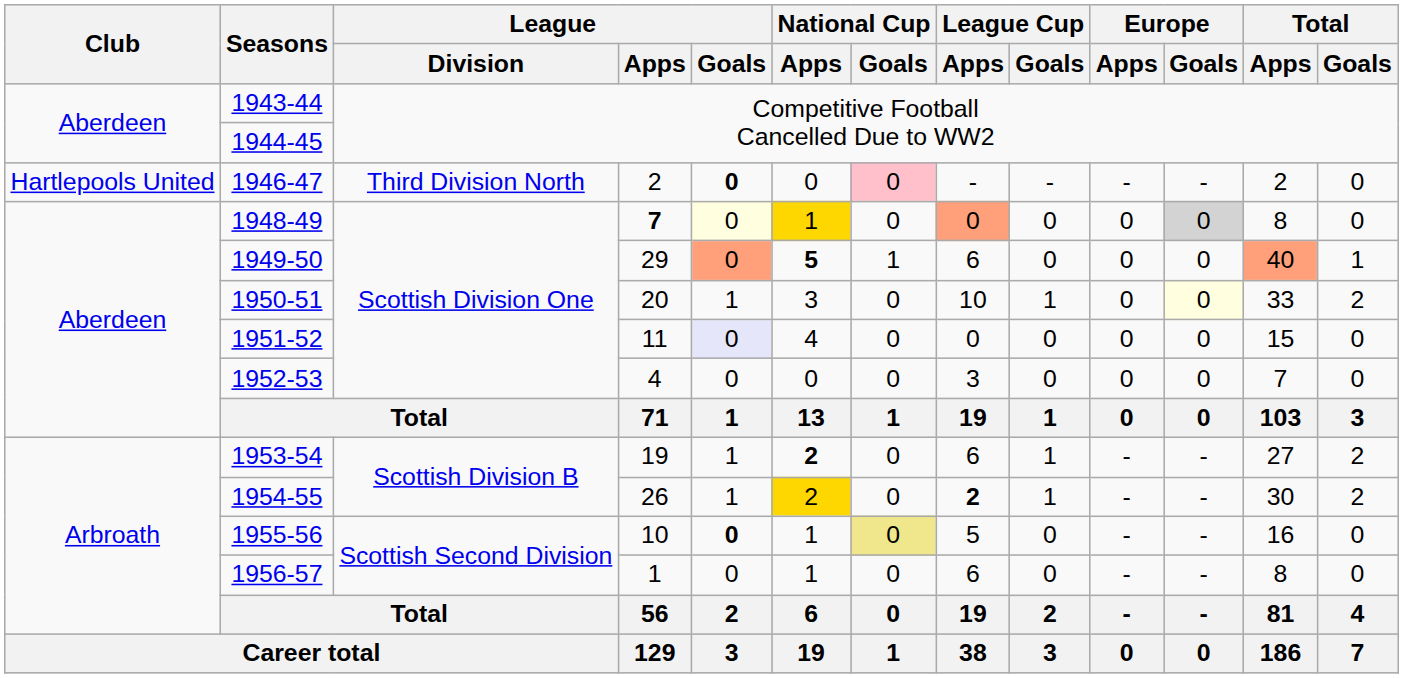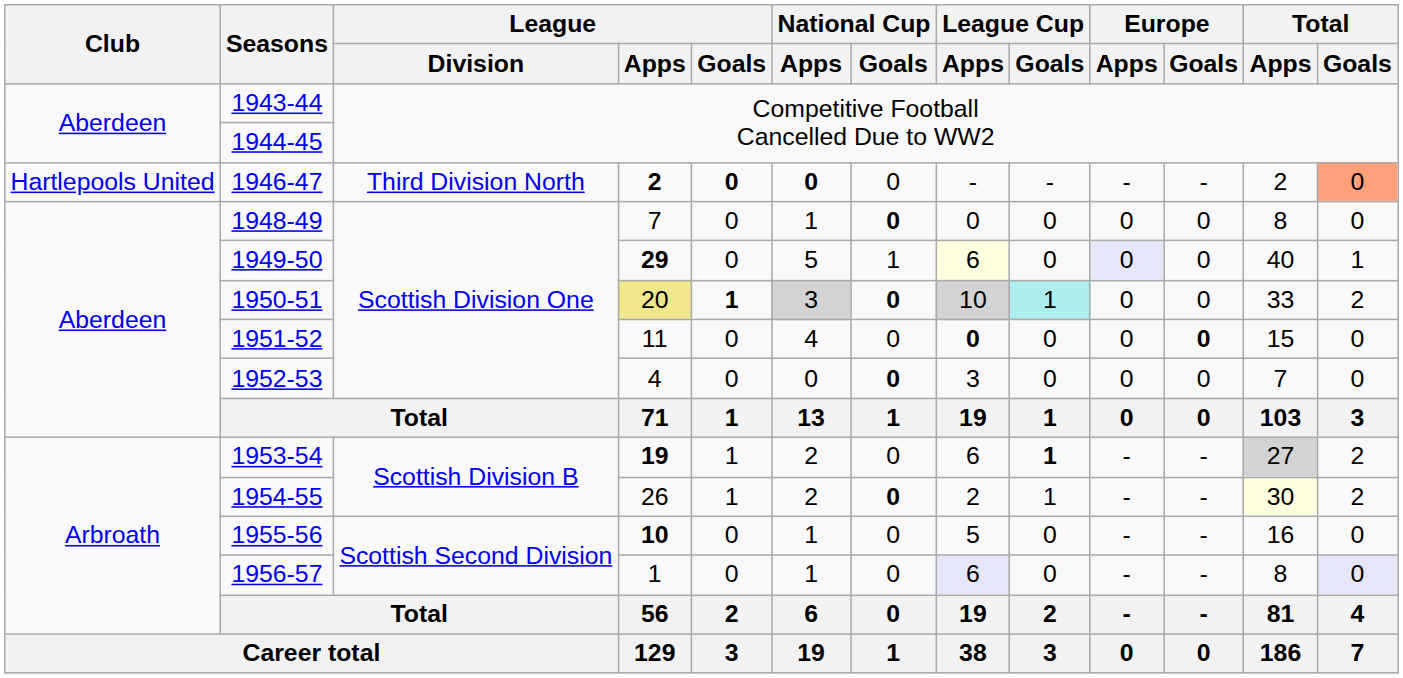(655, 181) normal -> (655, 181) bold
(811, 181) normal -> (811, 181) bold
(893, 181) pink background -> (893, 181) no background
(1357, 181) no background -> (1357, 181) lightsalmon background
(655, 220) bold -> (655, 220) normal
(732, 220) lightyellow background -> (732, 220) no background
(811, 220) gold background -> (811, 220) no background
(893, 220) normal -> (893, 220) bold
(973, 220) lightsalmon background -> (973, 220) no background
(1204, 220) lightgrey background -> (1204, 220) no background
(655, 260) normal -> (655, 260) bold
(732, 260) lightsalmon background -> (732, 260) no background
(811, 260) bold -> (811, 260) normal
(973, 260) no background -> (973, 260) lightyellow background
(1127, 260) no background -> (1127, 260) lavender background
(1280, 260) lightsalmon background -> (1280, 260) no background
(655, 299) no background -> (655, 299) khaki background
(732, 299) normal -> (732, 299) bold
(811, 299) no background -> (811, 299) lightgrey background
(893, 299) normal -> (893, 299) bold
(973, 299) no background -> (973, 299) lightgrey background
(1050, 299) no background -> (1050, 299) paleturquoise background
(1204, 299) lightyellow background -> (1204, 299) no background
(732, 338) lavender background -> (732, 338) no background
(973, 338) normal -> (973, 338) bold
(1204, 338) normal -> (1204, 338) bold
(893, 378) normal -> (893, 378) bold
(655, 456) normal -> (655, 456) bold
(811, 456) bold -> (811, 456) normal
(1050, 456) normal -> (1050, 456) bold
(1280, 456) no background -> (1280, 456) lightgrey background
(811, 496) gold background -> (811, 496) no background
(893, 496) normal -> (893, 496) bold
(973, 496) bold -> (973, 496) normal
(1280, 496) no background -> (1280, 496) lightyellow background
(655, 535) normal -> (655, 535) bold
(732, 535) bold -> (732, 535) normal
(893, 535) khaki background -> (893, 535) no background
(973, 574) no background -> (973, 574) lavender background
(1357, 574) no background -> (1357, 574) lavender background
